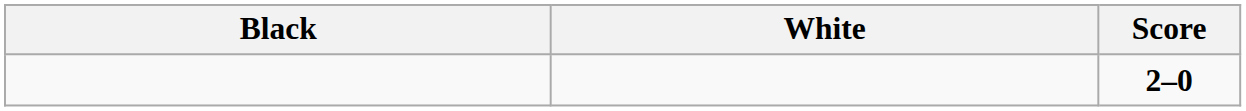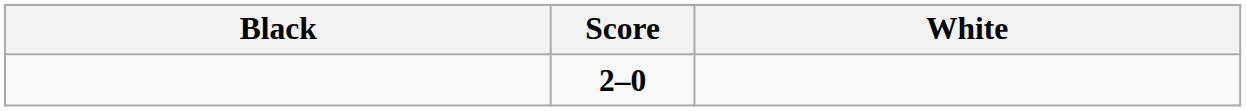columns swapped: (1169, 29) <-> (825, 29)
